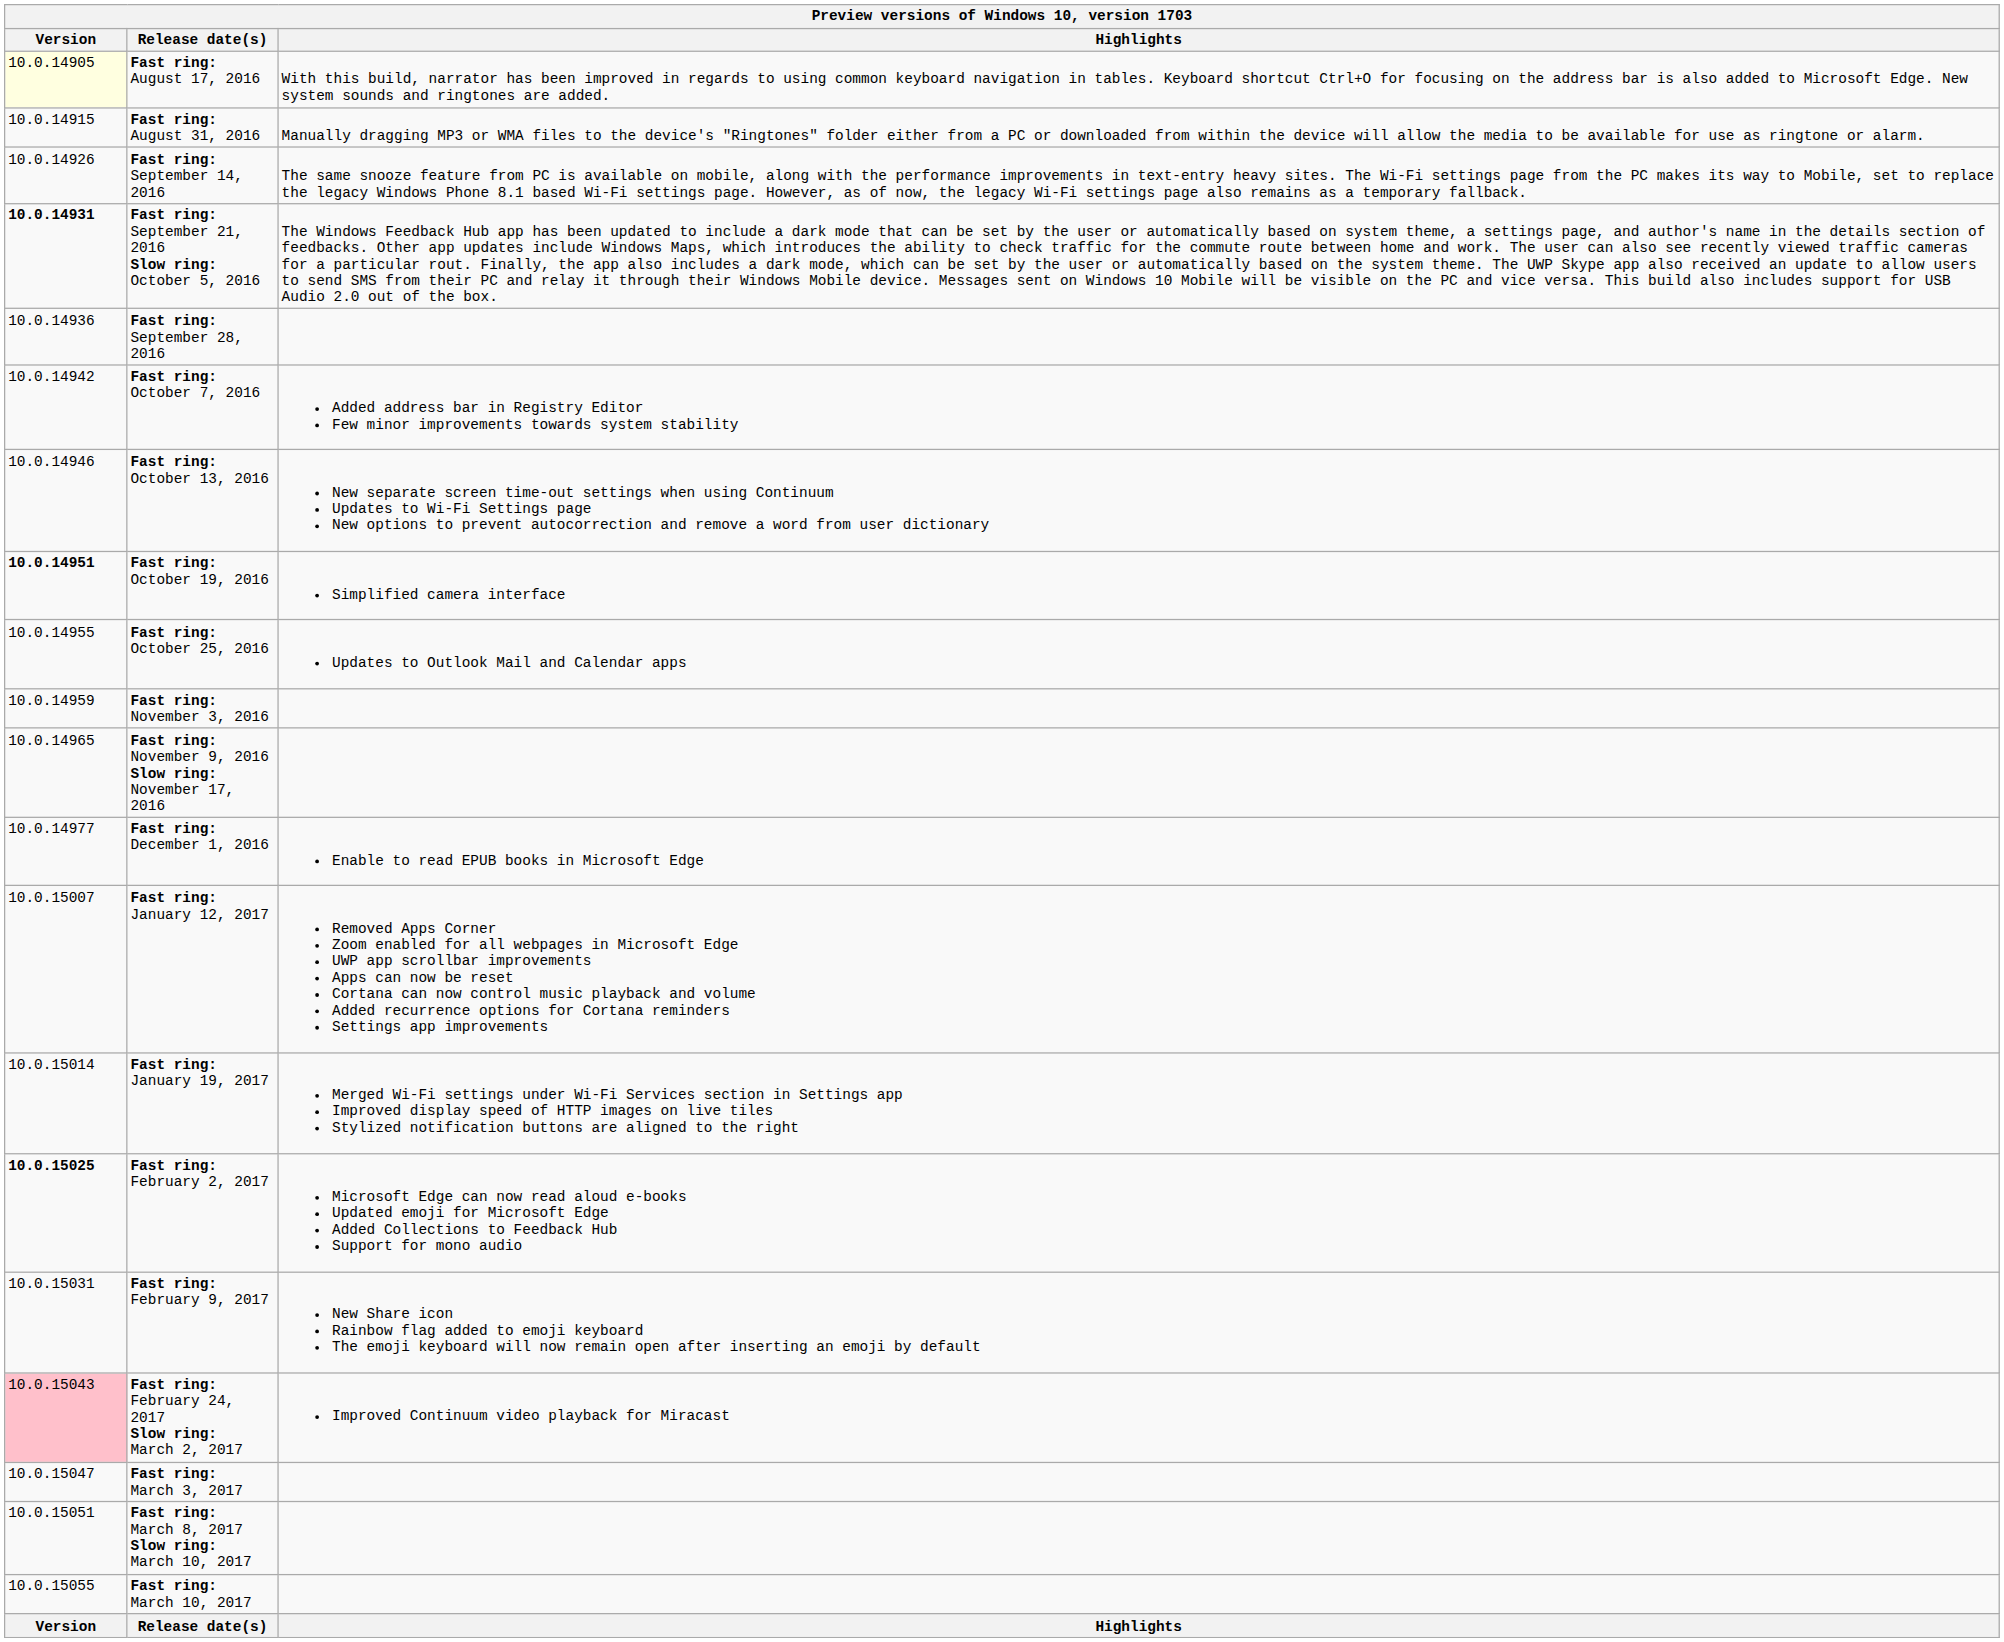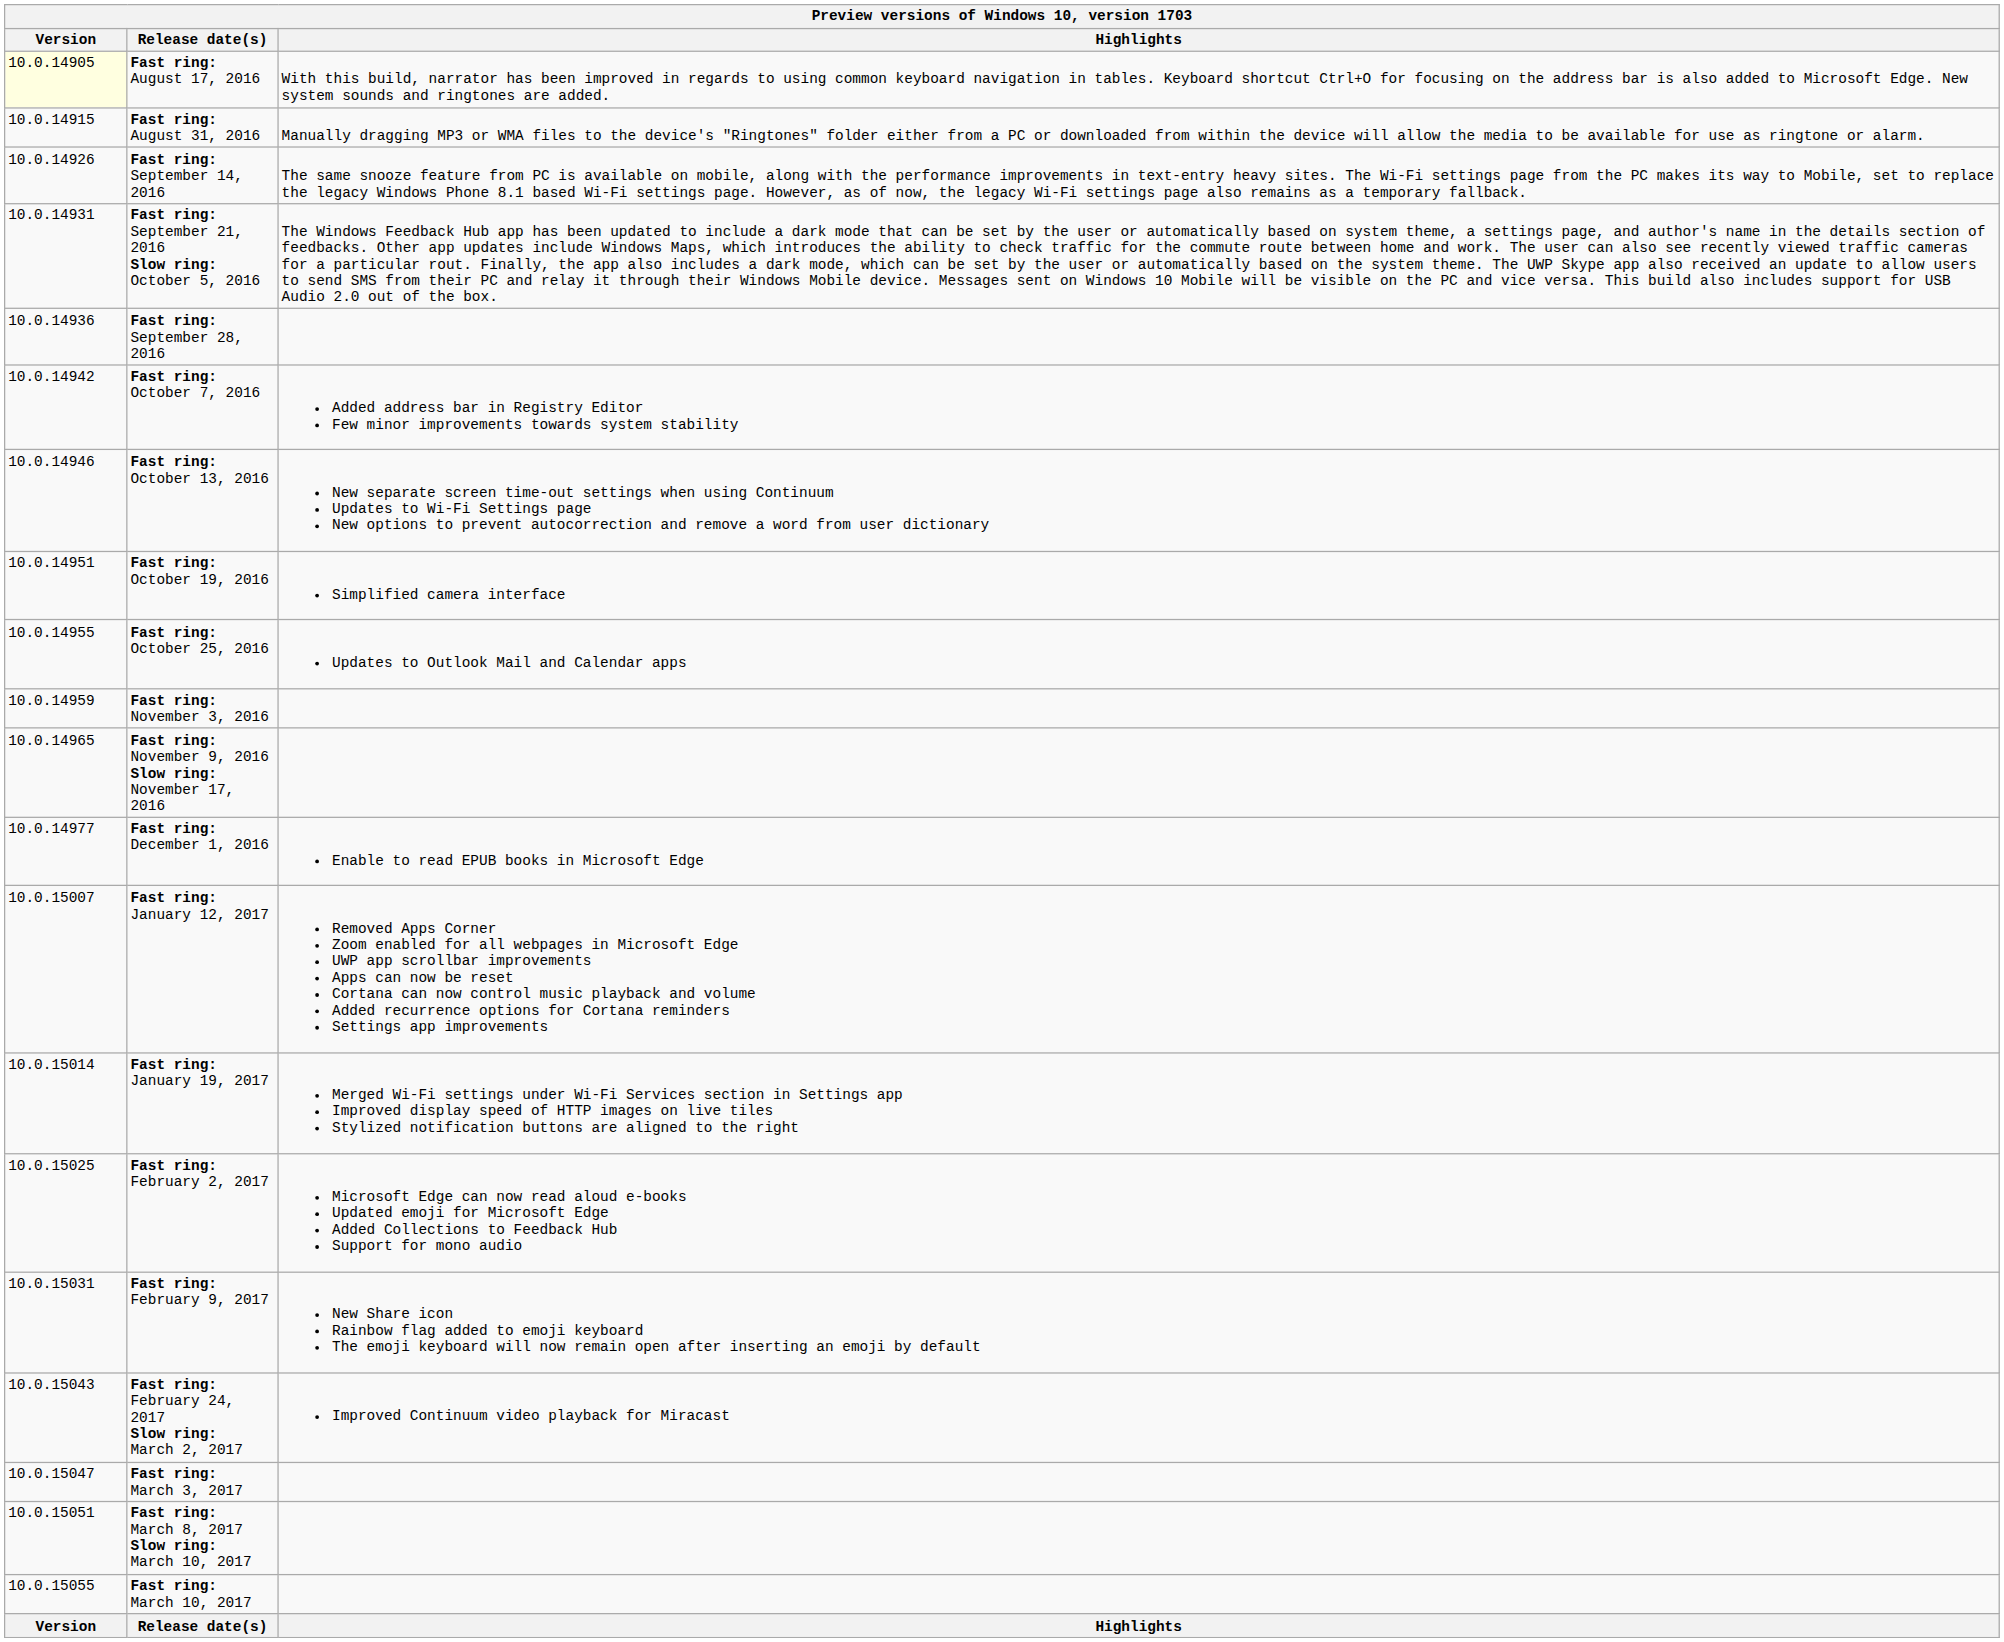(51, 216) bold -> (51, 216) normal
(51, 563) bold -> (51, 563) normal
(51, 1166) bold -> (51, 1166) normal
(51, 1385) pink background -> (51, 1385) no background
